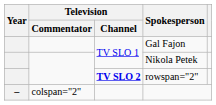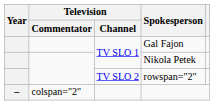(119, 76) bold -> (118, 76) normal
